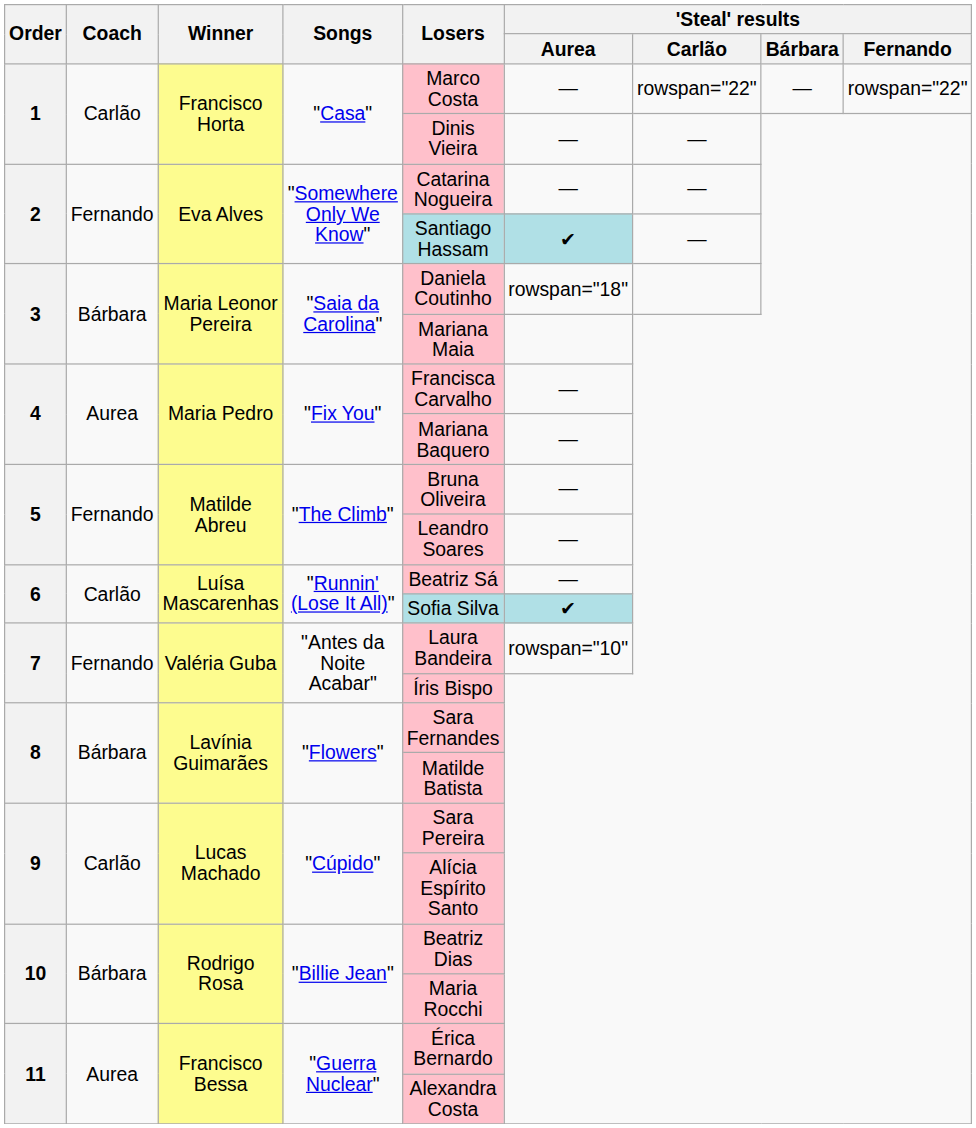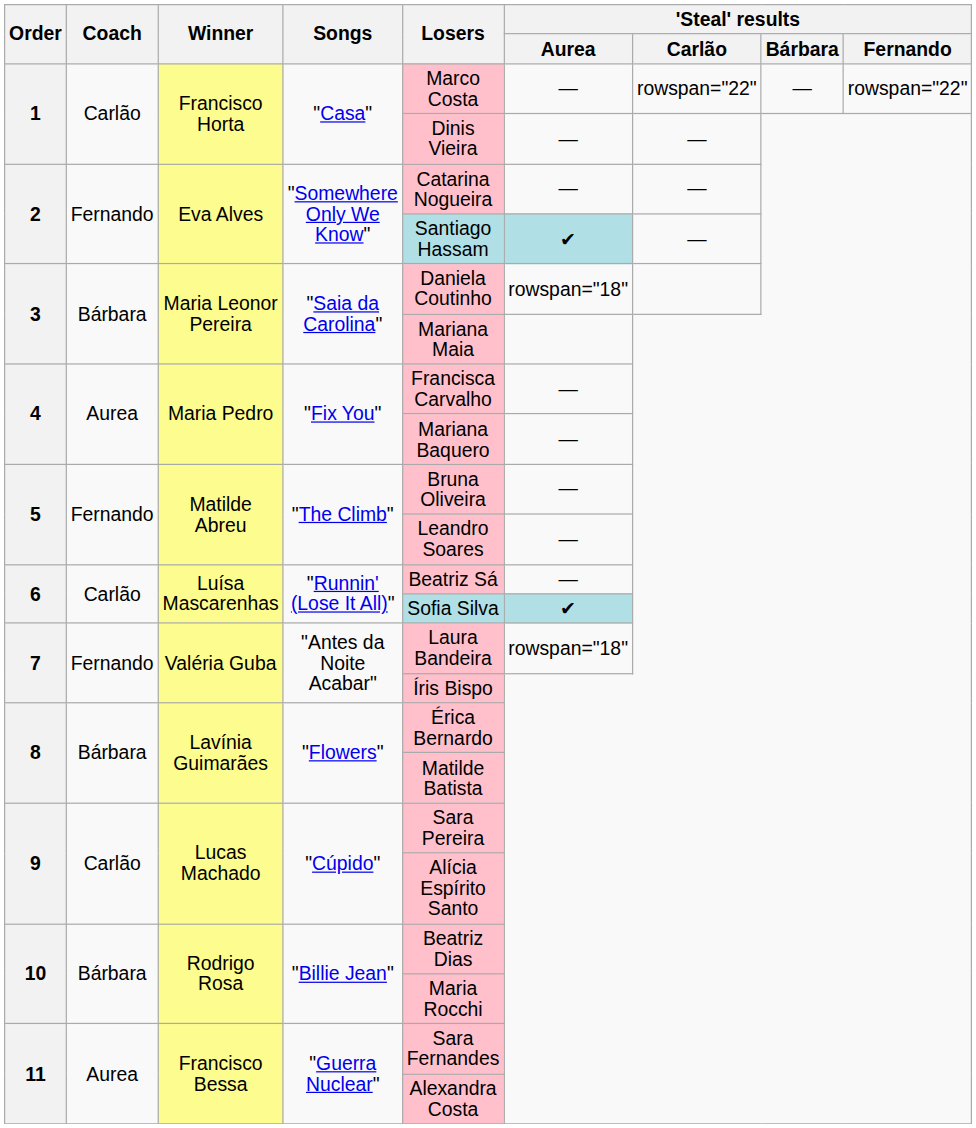(568, 648) rowspan="10" -> (568, 648) rowspan="18"
(453, 728) Sara Fernandes -> (453, 728) Érica Bernardo
(453, 1049) Érica Bernardo -> (453, 1049) Sara Fernandes
